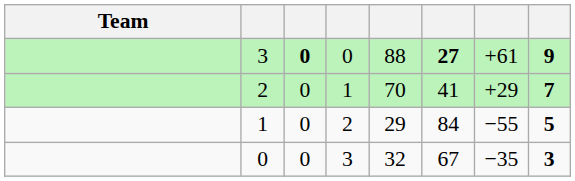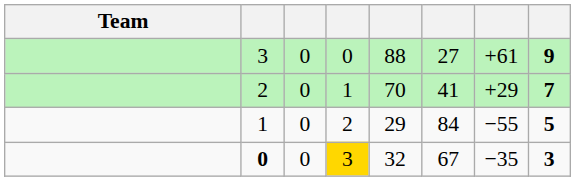(305, 55) bold -> (305, 55) normal
(448, 55) bold -> (448, 55) normal
(263, 158) normal -> (263, 158) bold
(347, 158) no background -> (347, 158) gold background
